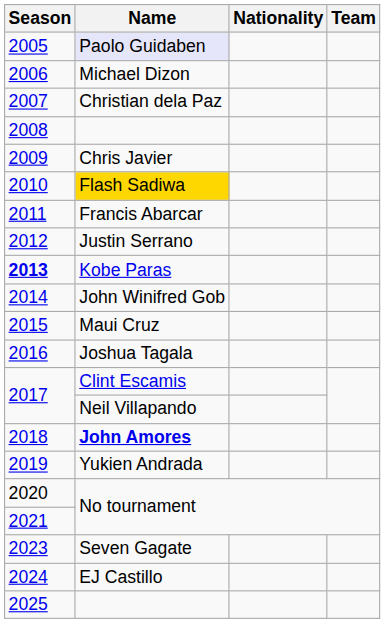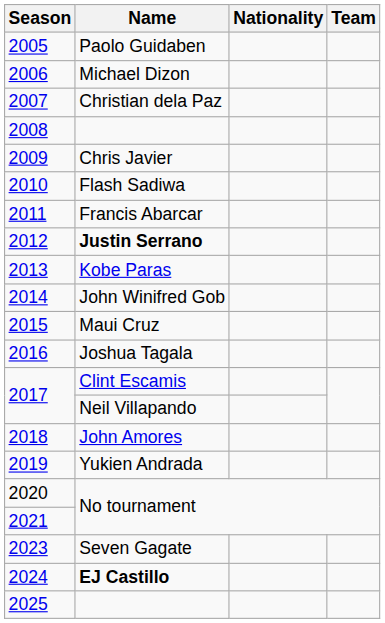(142, 46) lavender background -> (142, 46) no background
(132, 185) gold background -> (132, 185) no background
(136, 241) normal -> (141, 241) bold
(28, 269) bold -> (28, 269) normal
(135, 437) bold -> (131, 437) normal
(121, 576) normal -> (124, 576) bold
